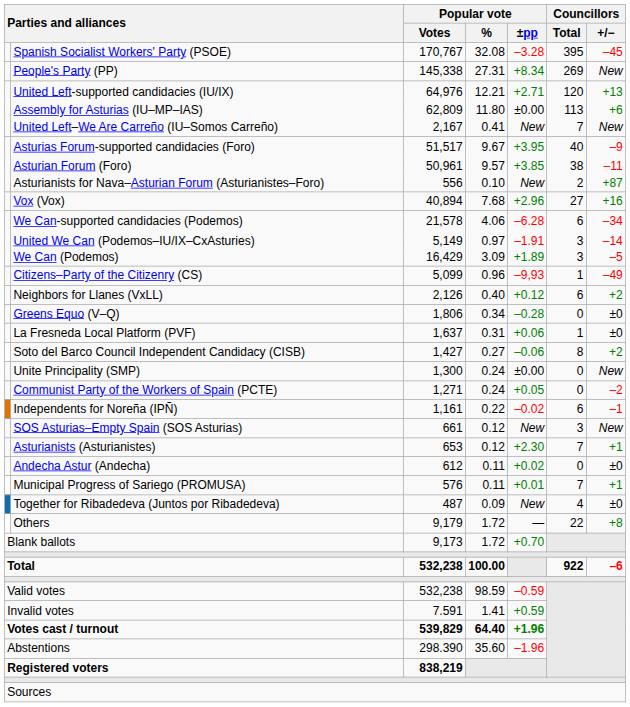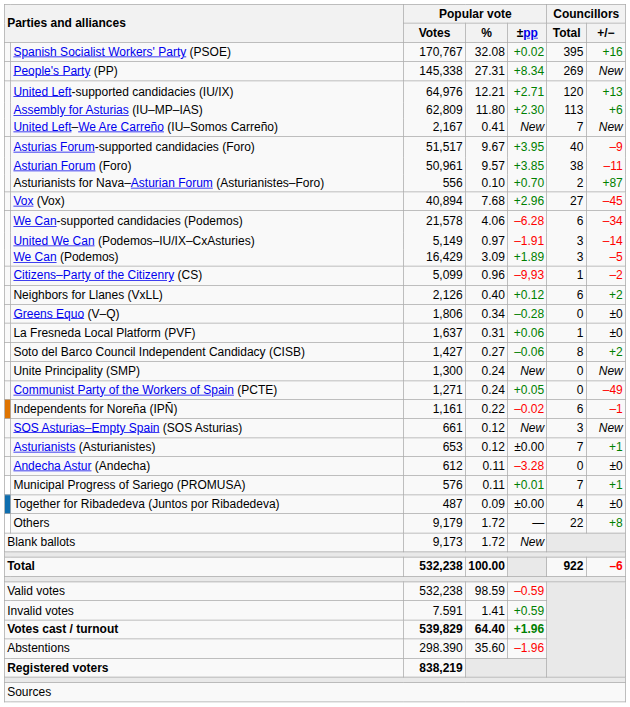(529, 52) –3.28 -> (529, 52) +0.02
(613, 52) –45 -> (613, 52) +16
(529, 110) ±0.00 -> (529, 110) +2.30
(532, 183) New -> (529, 183) +0.70
(613, 201) +16 -> (613, 201) –45
(613, 275) –49 -> (616, 275) –2
(529, 371) ±0.00 -> (532, 371) New
(616, 390) –2 -> (613, 390) –49
(529, 447) +2.30 -> (529, 447) ±0.00
(529, 466) +0.02 -> (529, 466) –3.28
(532, 504) New -> (529, 504) ±0.00
(529, 542) +0.70 -> (532, 542) New
